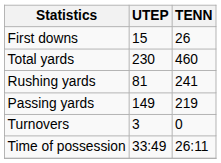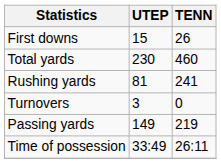rows swapped: (51, 103) <-> (38, 125)
